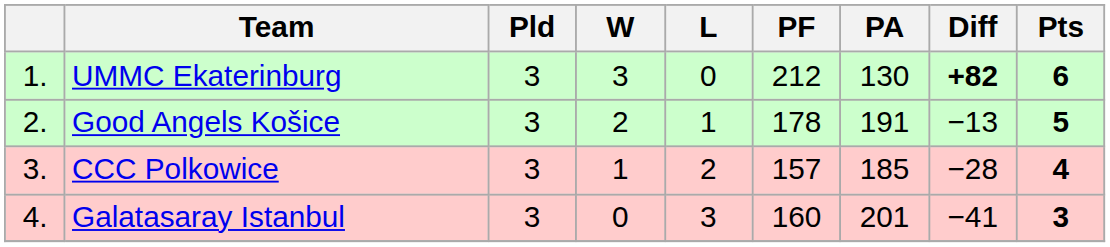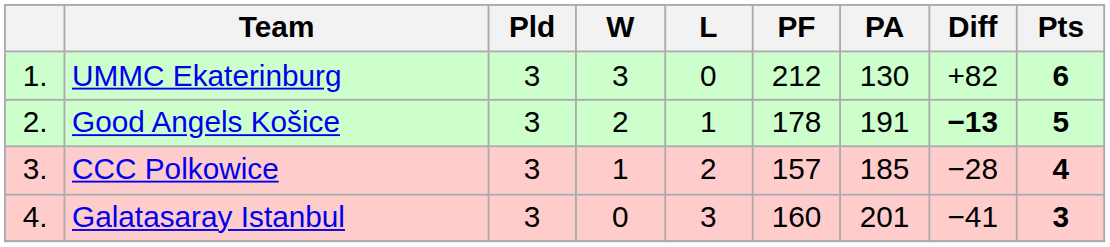(973, 75) bold -> (973, 75) normal
(973, 122) normal -> (973, 122) bold
